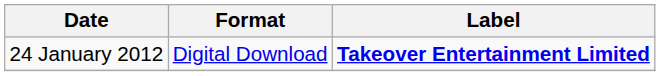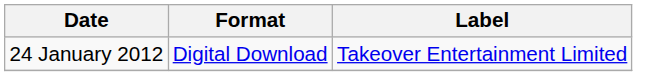(493, 53) bold -> (482, 53) normal
